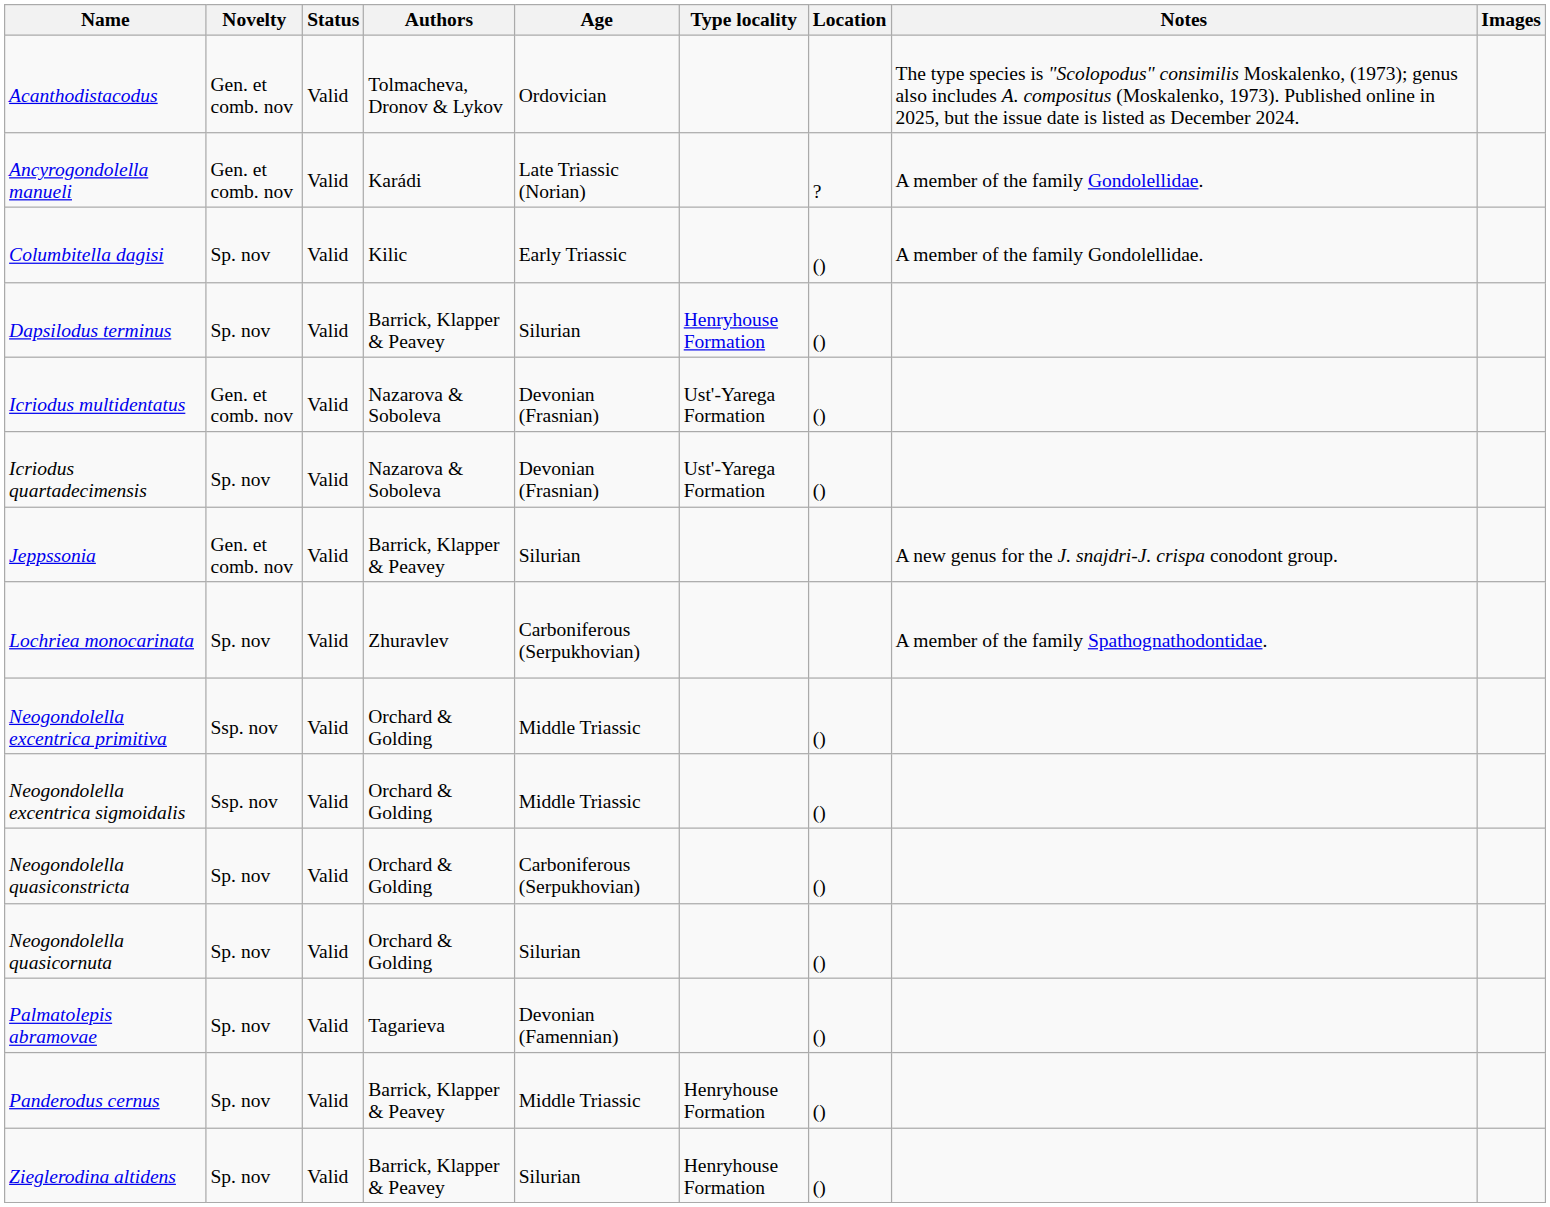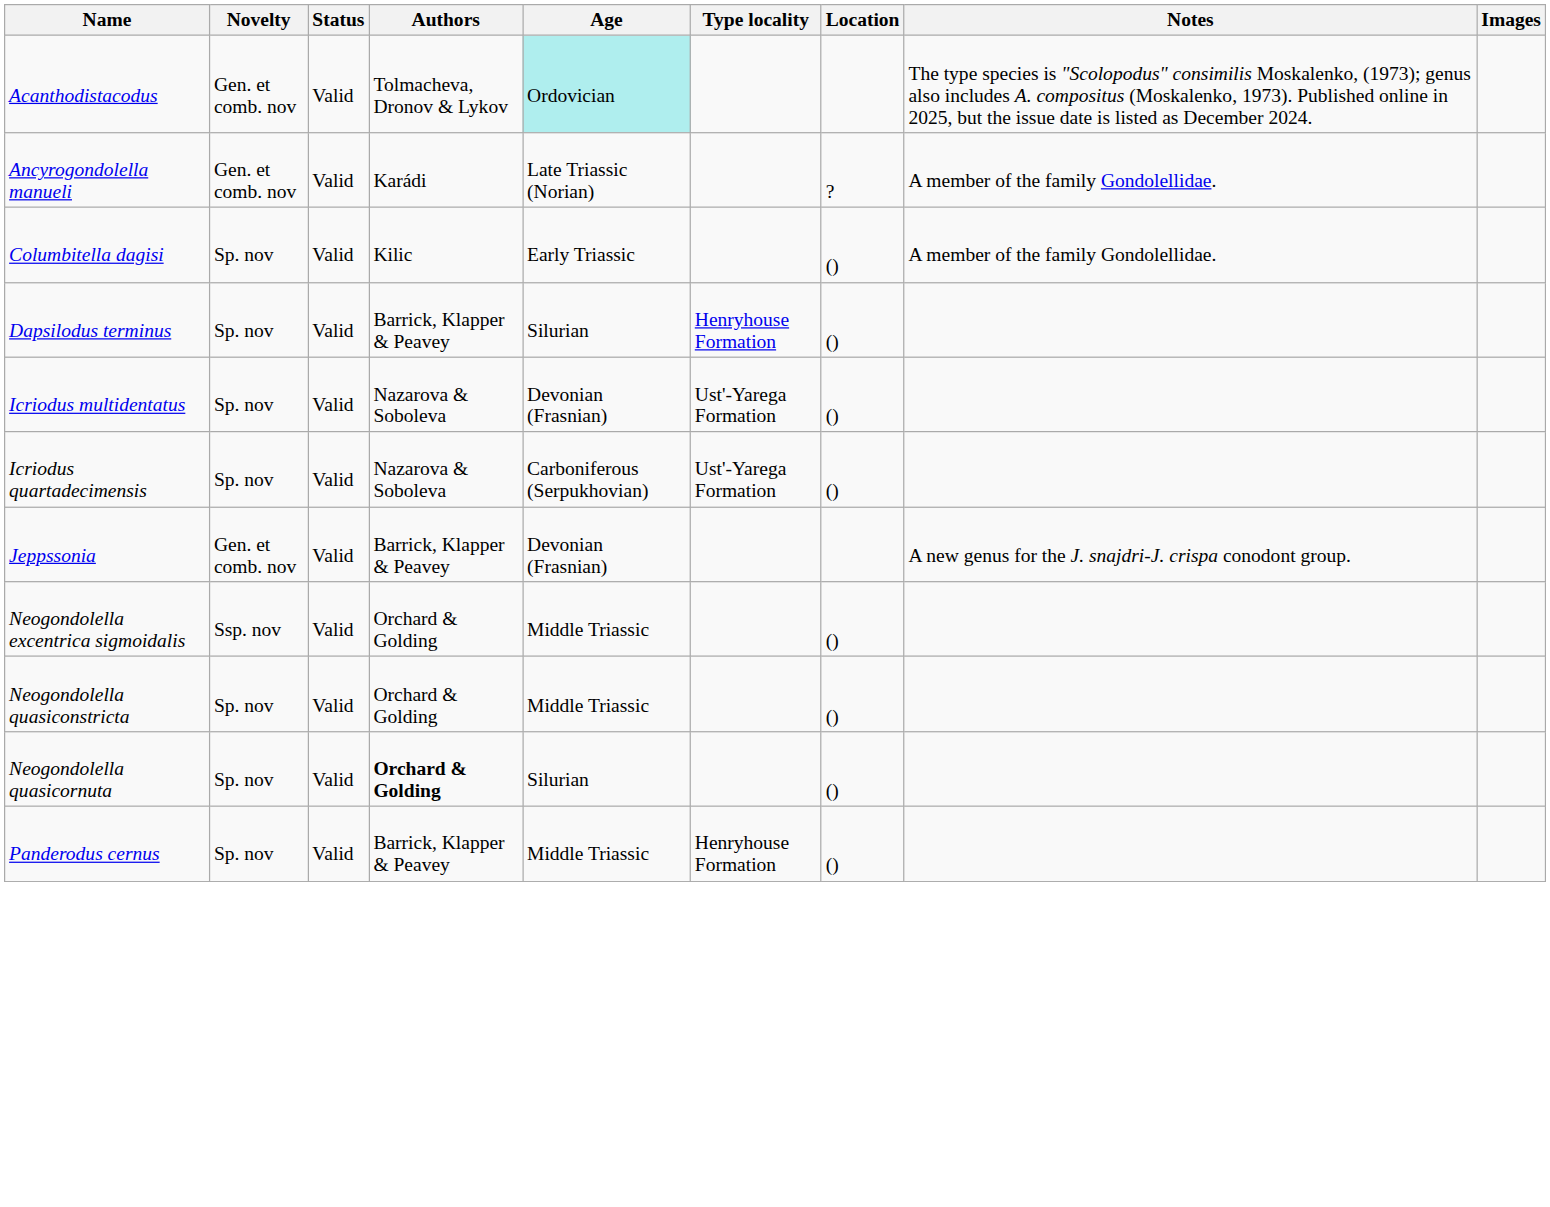(563, 94) no background -> (571, 94) paleturquoise background
(252, 405) Gen. et comb. nov -> (244, 405) Sp. nov
(559, 480) Devonian (Frasnian) -> (588, 480) Carboniferous (Serpukhovian)
(550, 555) Silurian -> (567, 555) Devonian (Frasnian)
- row: (102, 640)
- row: (88, 726)
(579, 876) Carboniferous (Serpukhovian) -> (588, 704) Middle Triassic
(410, 951) normal -> (420, 779) bold
- row: (61, 1026)
- row: (93, 1176)
